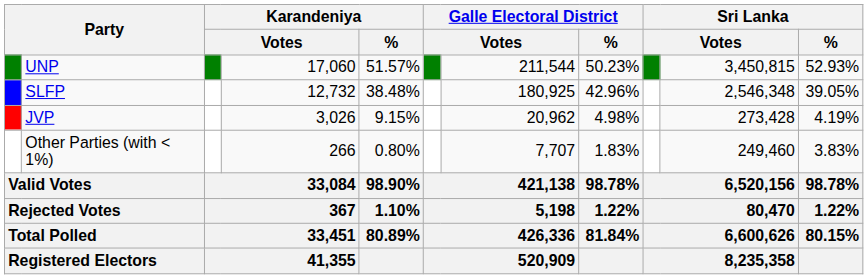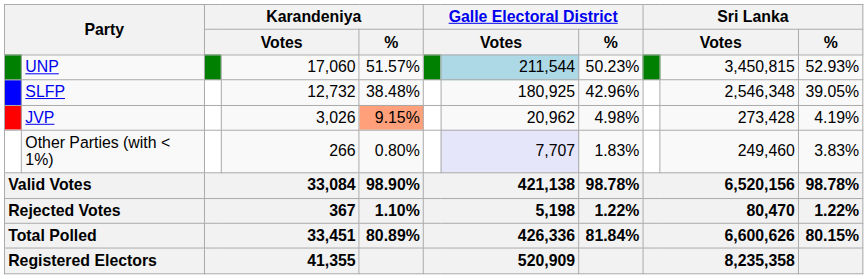(547, 67) no background -> (547, 67) lightblue background
(397, 117) no background -> (397, 117) lightsalmon background
(555, 151) no background -> (555, 151) lavender background
